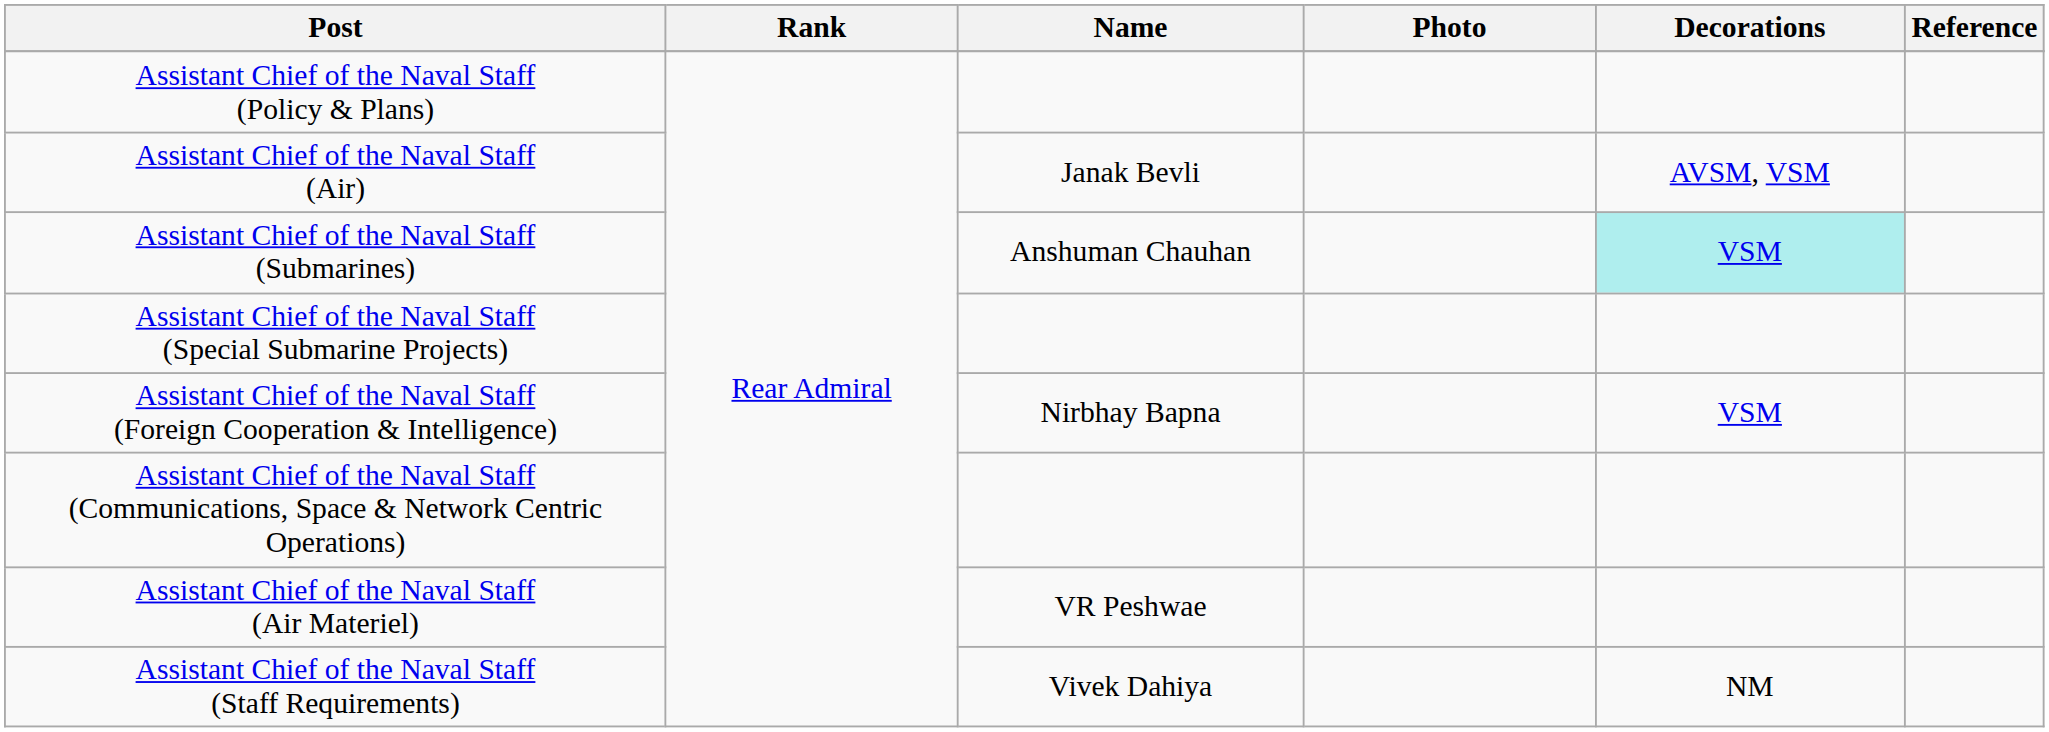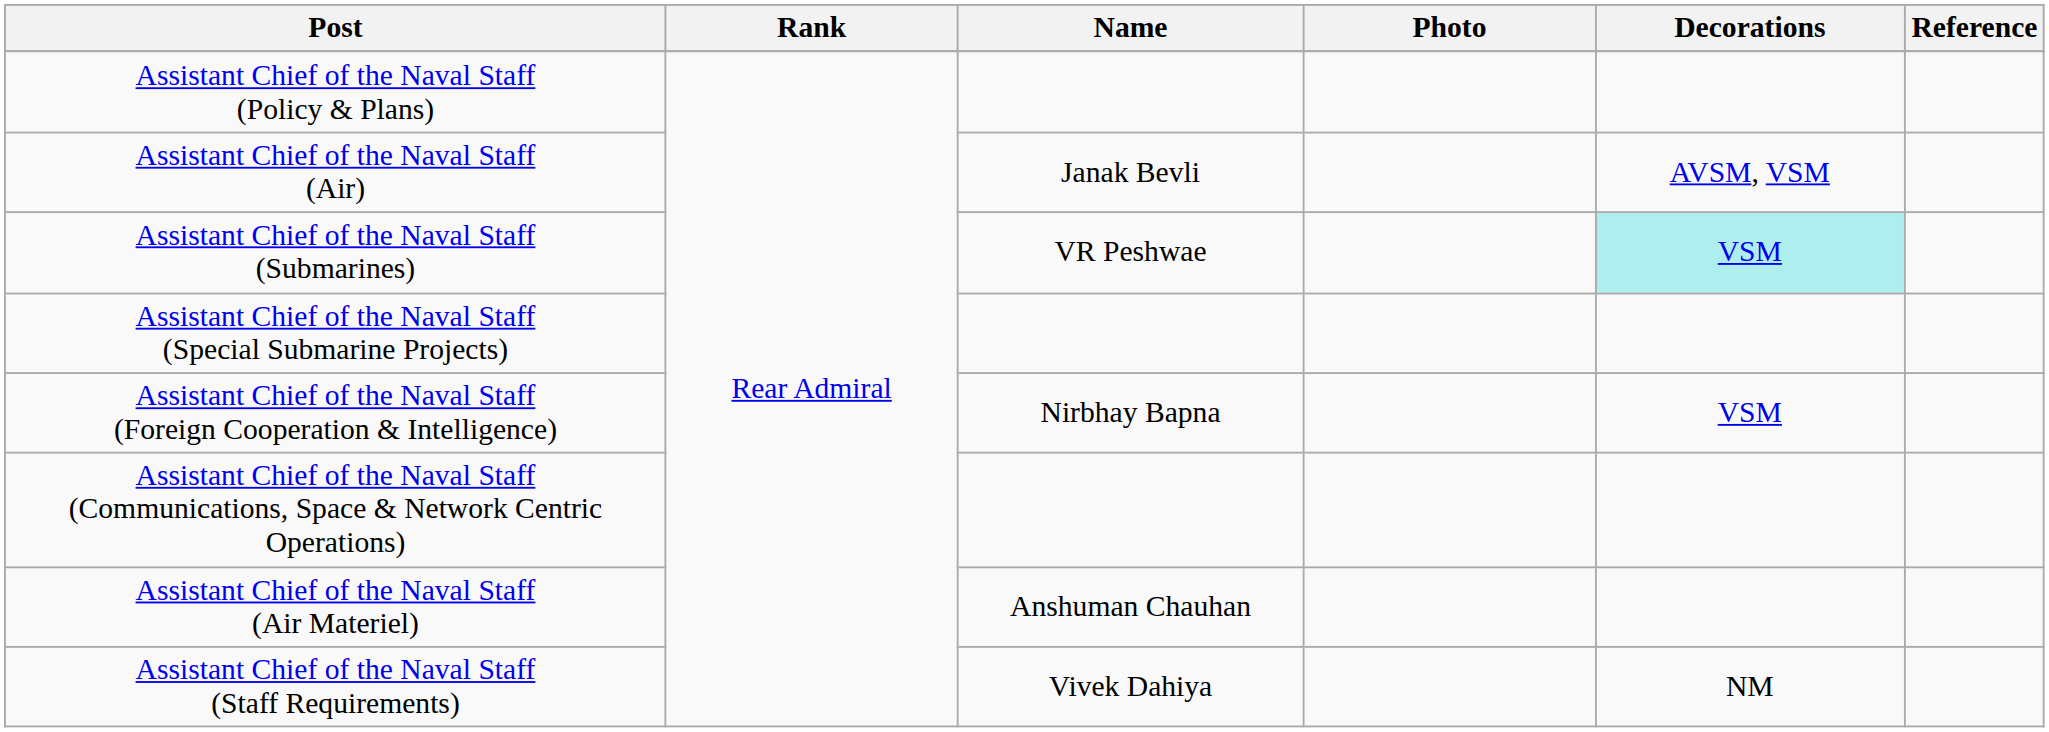(1131, 252) Anshuman Chauhan -> (1131, 252) VR Peshwae
(1131, 606) VR Peshwae -> (1131, 606) Anshuman Chauhan
